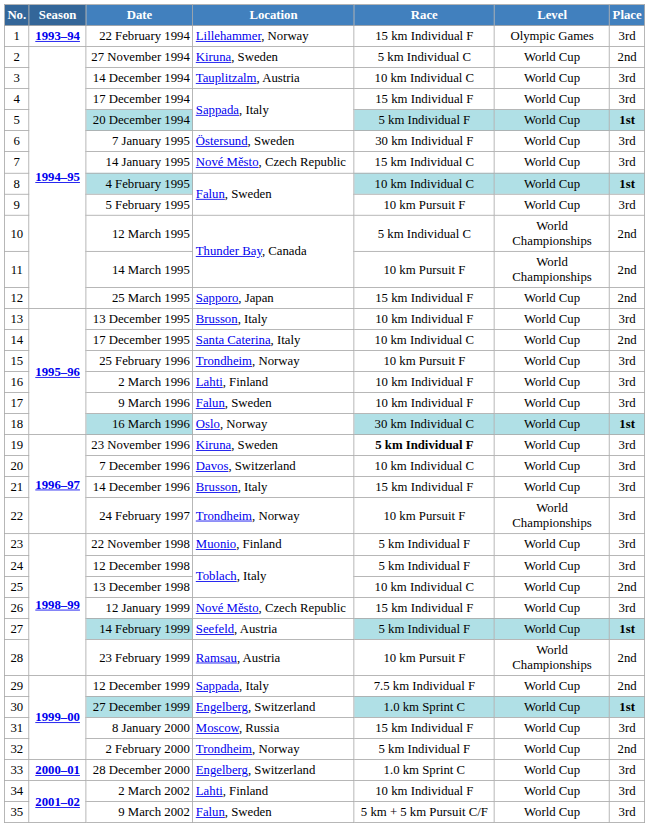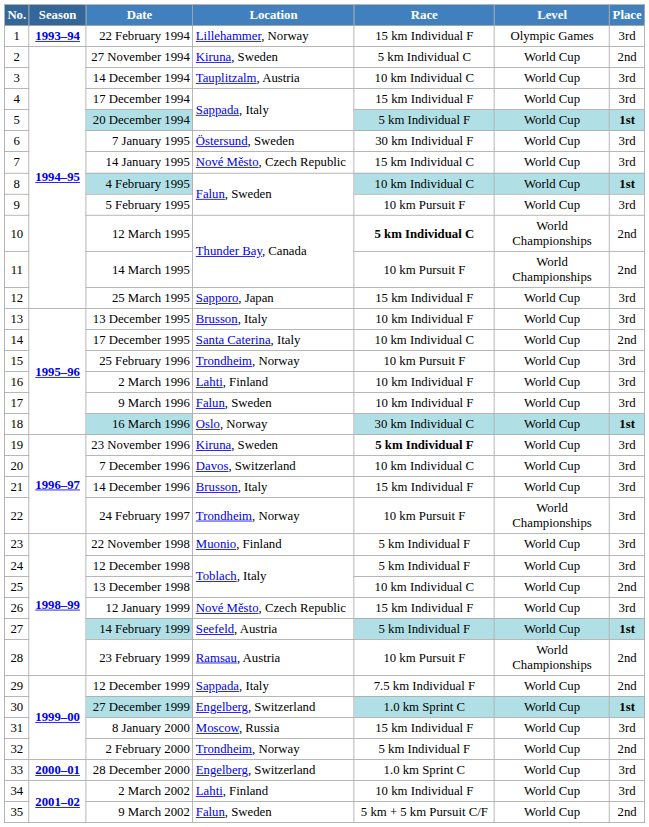(424, 233) normal -> (424, 233) bold
(627, 298) 2nd -> (627, 298) 3rd
(627, 812) 3rd -> (627, 812) 2nd
